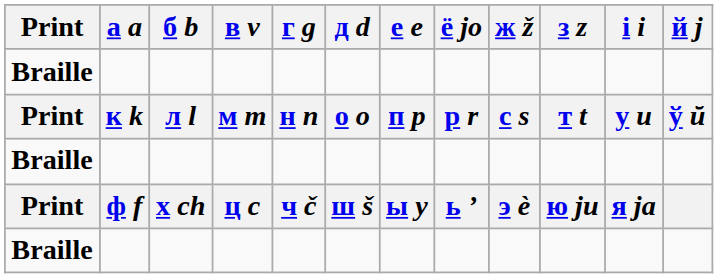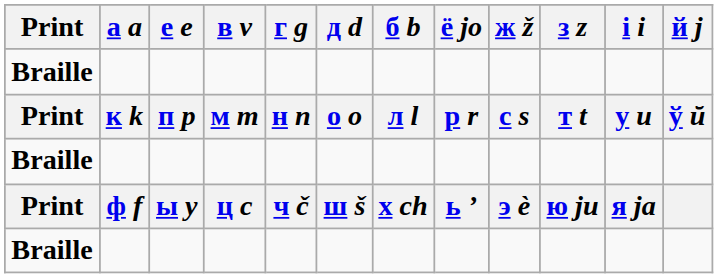columns swapped: (181, 26) <-> (407, 26)
